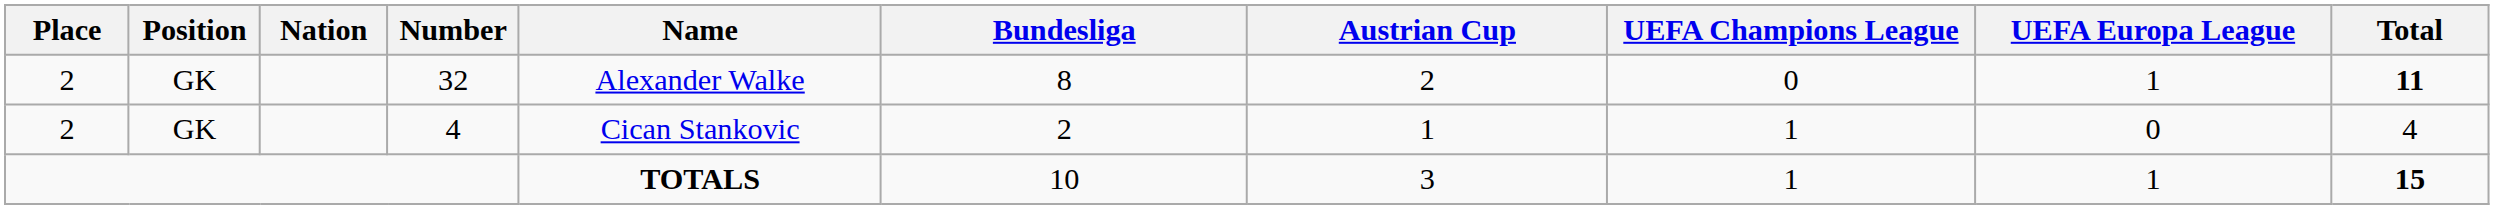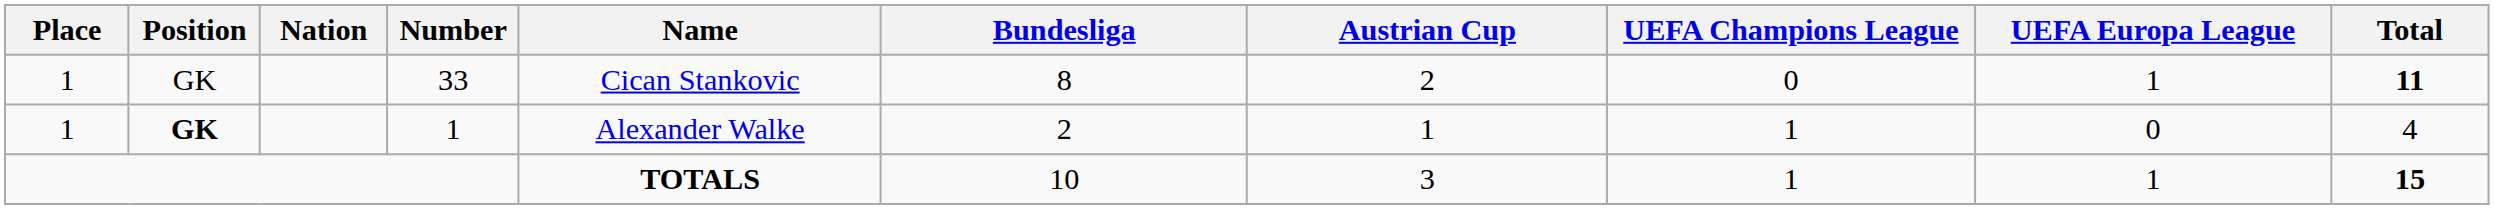(67, 79) 2 -> (67, 79) 1
(453, 79) 32 -> (453, 79) 33
(700, 79) Alexander Walke -> (700, 79) Cican Stankovic
(67, 129) 2 -> (67, 129) 1
(195, 129) normal -> (195, 129) bold
(453, 129) 4 -> (453, 129) 1
(700, 129) Cican Stankovic -> (700, 129) Alexander Walke
